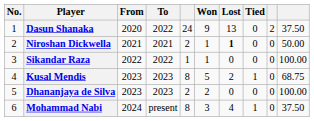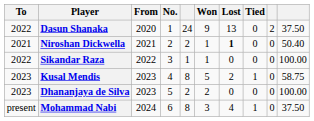columns swapped: (14, 12) <-> (163, 12)
(293, 44) 50.00 -> (293, 44) 50.40
(293, 76) 68.75 -> (293, 76) 58.75
